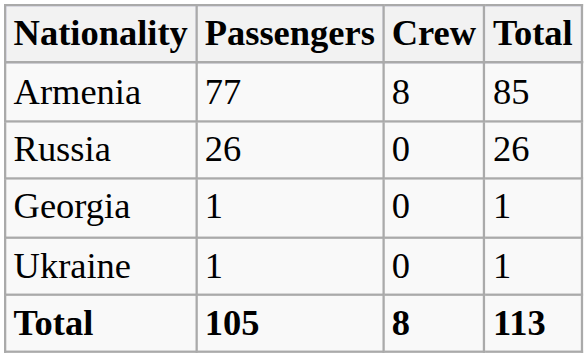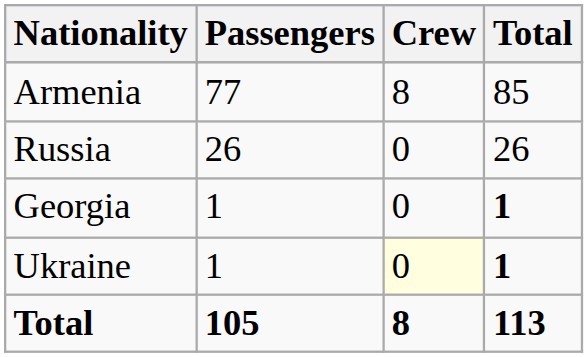(502, 206) normal -> (502, 206) bold
(401, 264) no background -> (401, 264) lightyellow background
(502, 264) normal -> (502, 264) bold
